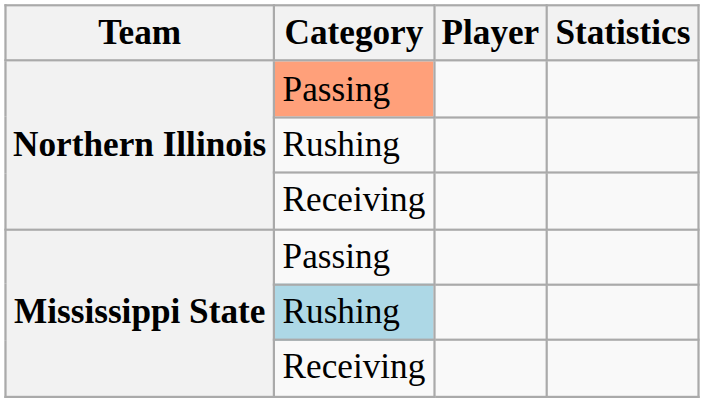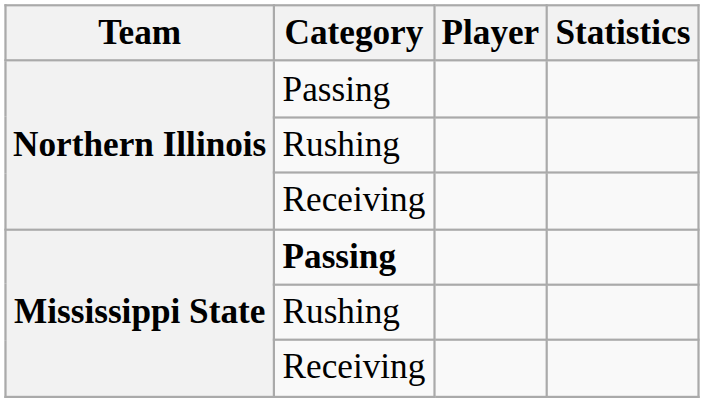(336, 88) lightsalmon background -> (336, 88) no background
(336, 255) normal -> (339, 255) bold
(341, 311) lightblue background -> (341, 311) no background
